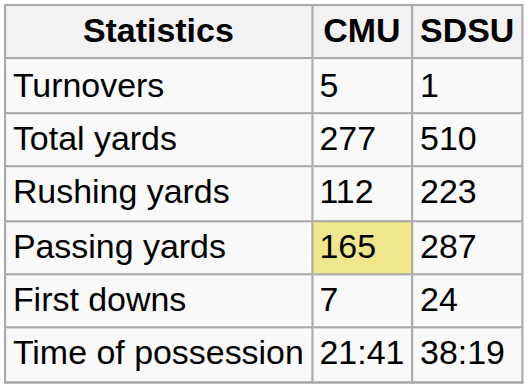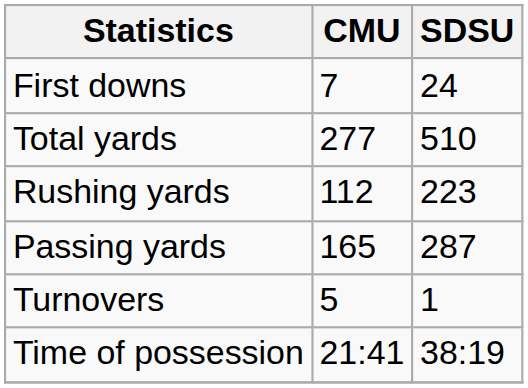rows swapped: (100, 300) <-> (89, 85)
(348, 246) khaki background -> (348, 246) no background
